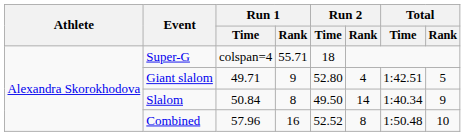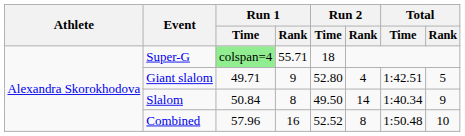(246, 57) no background -> (246, 57) lightgreen background
